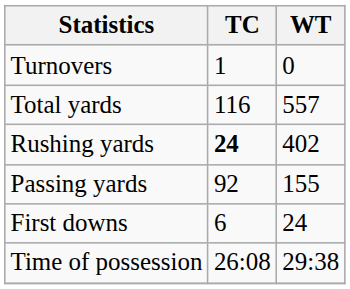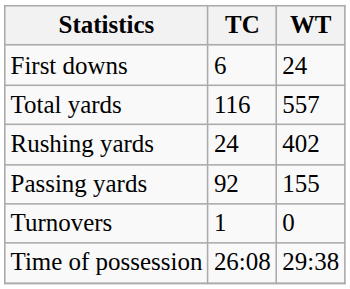rows swapped: (69, 223) <-> (61, 64)
(226, 144) bold -> (226, 144) normal
